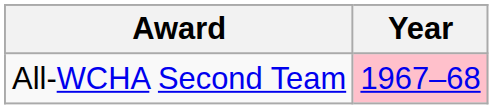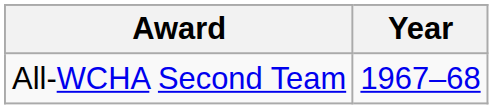(421, 77) pink background -> (421, 77) no background
